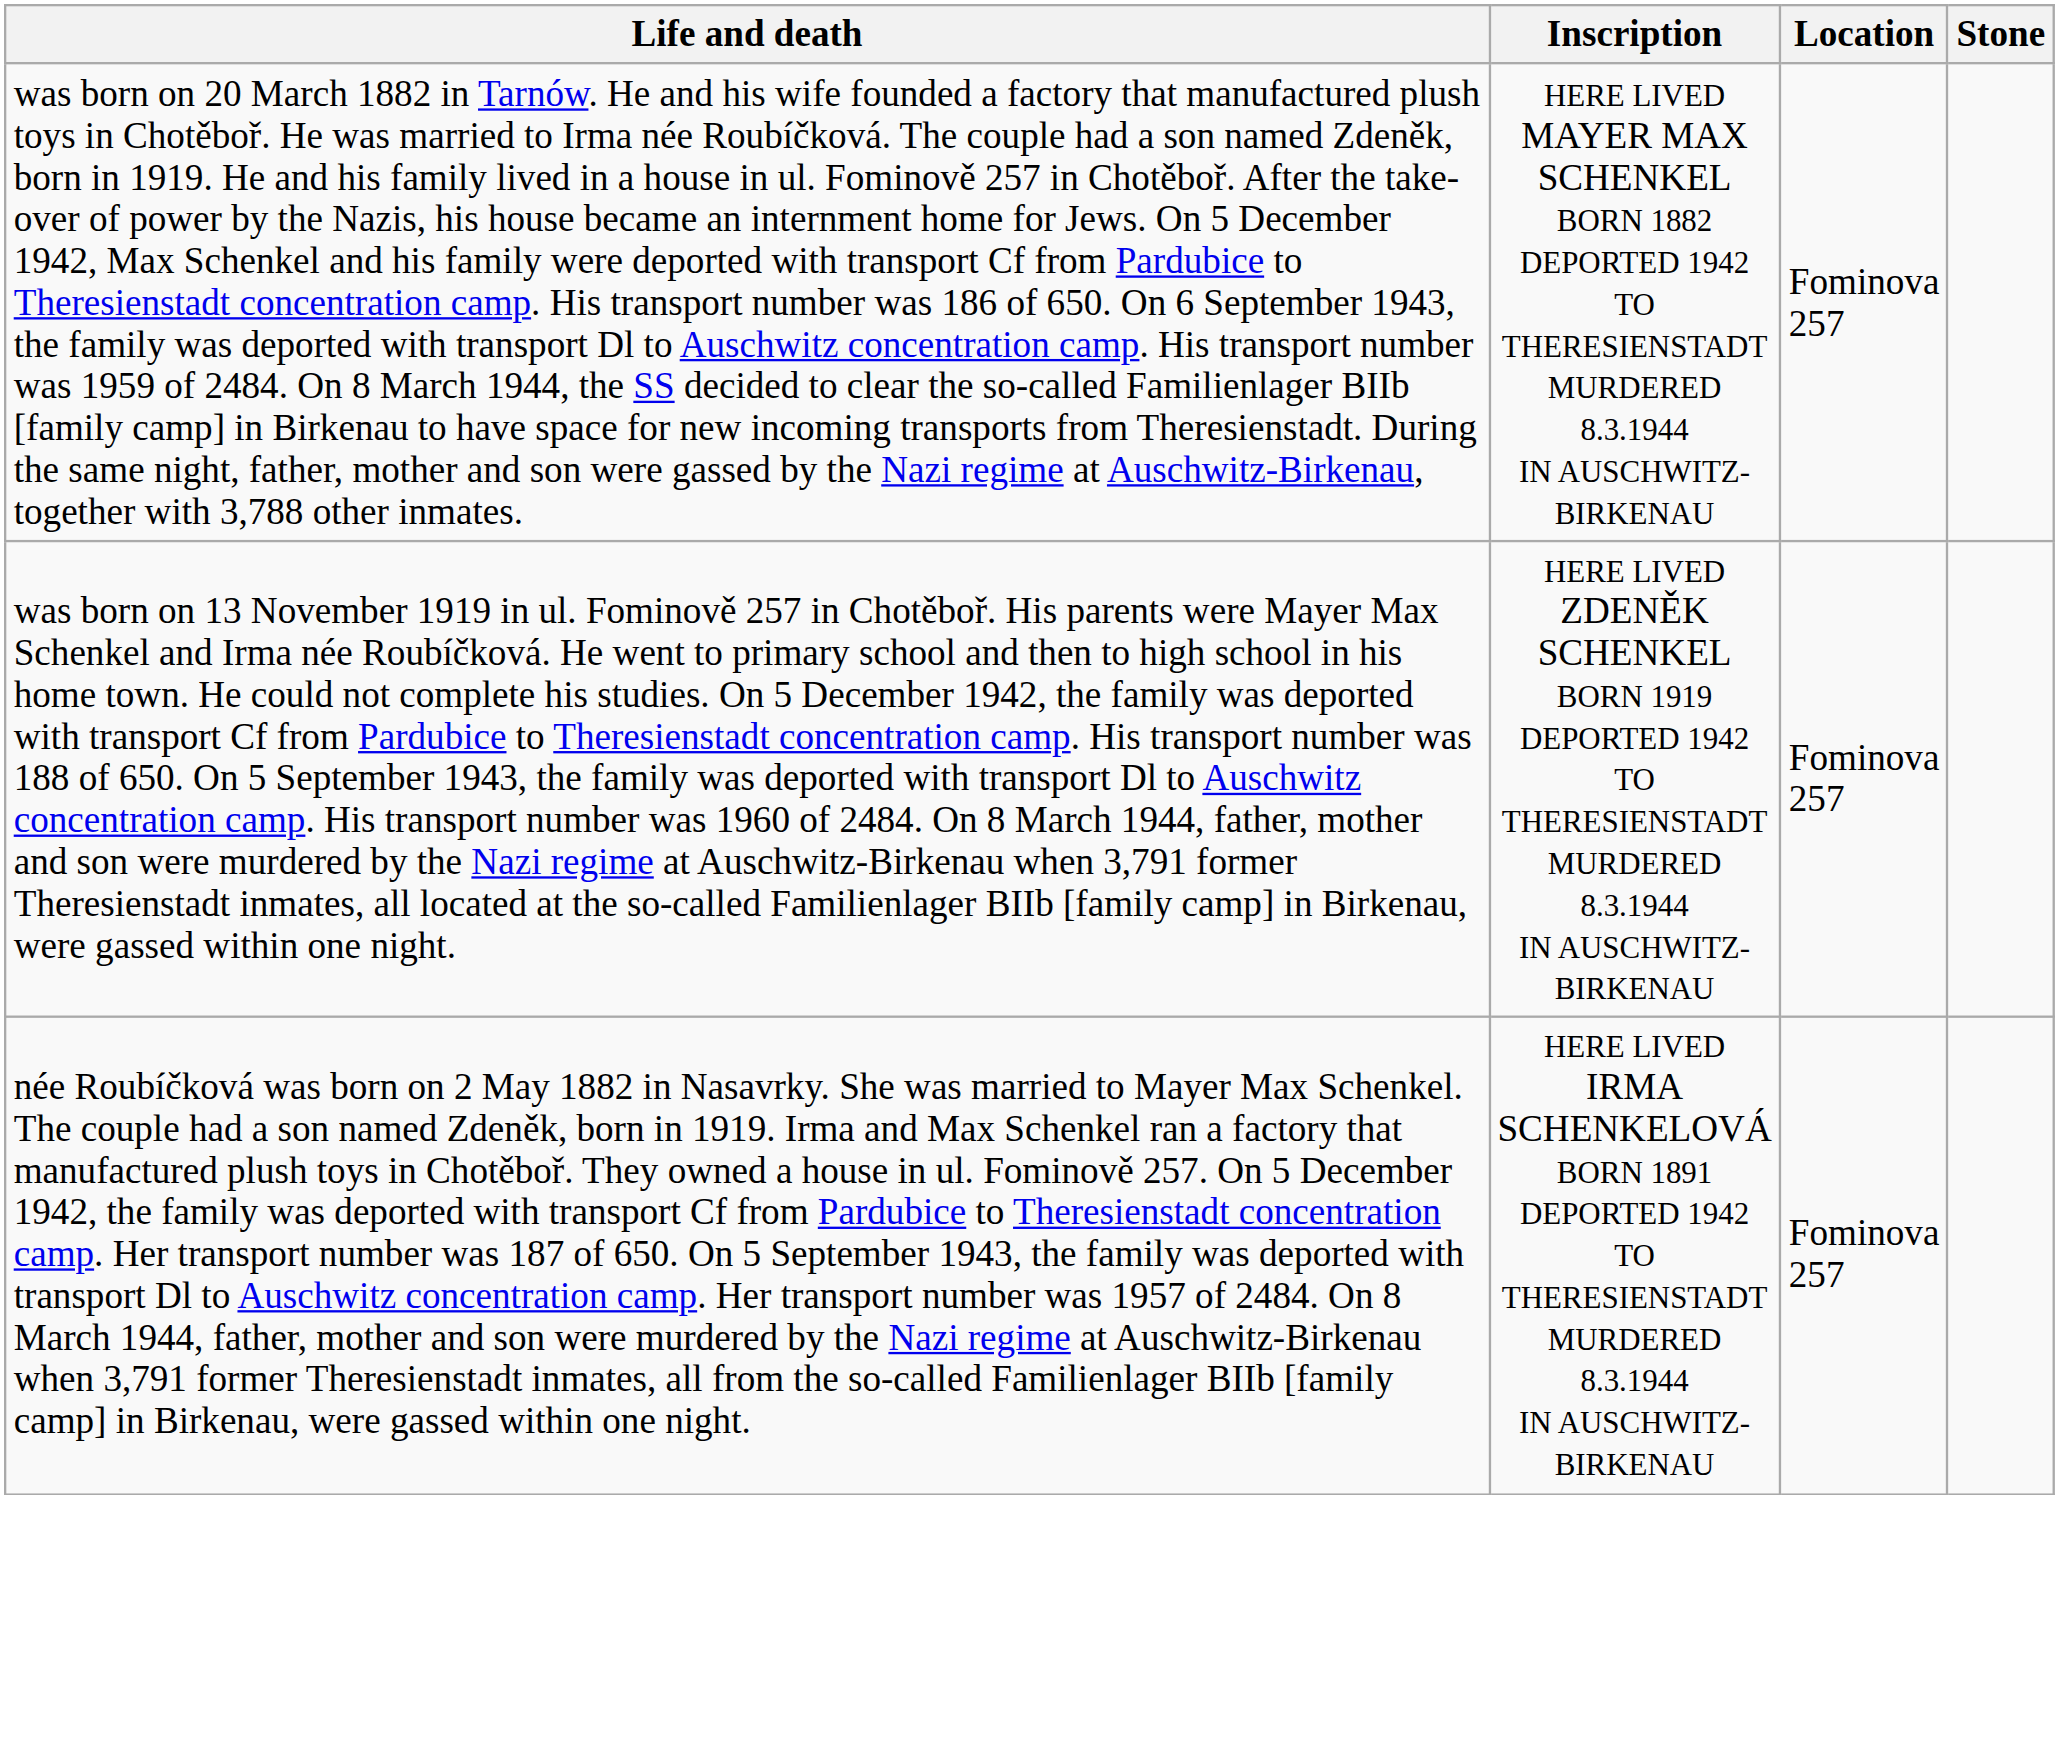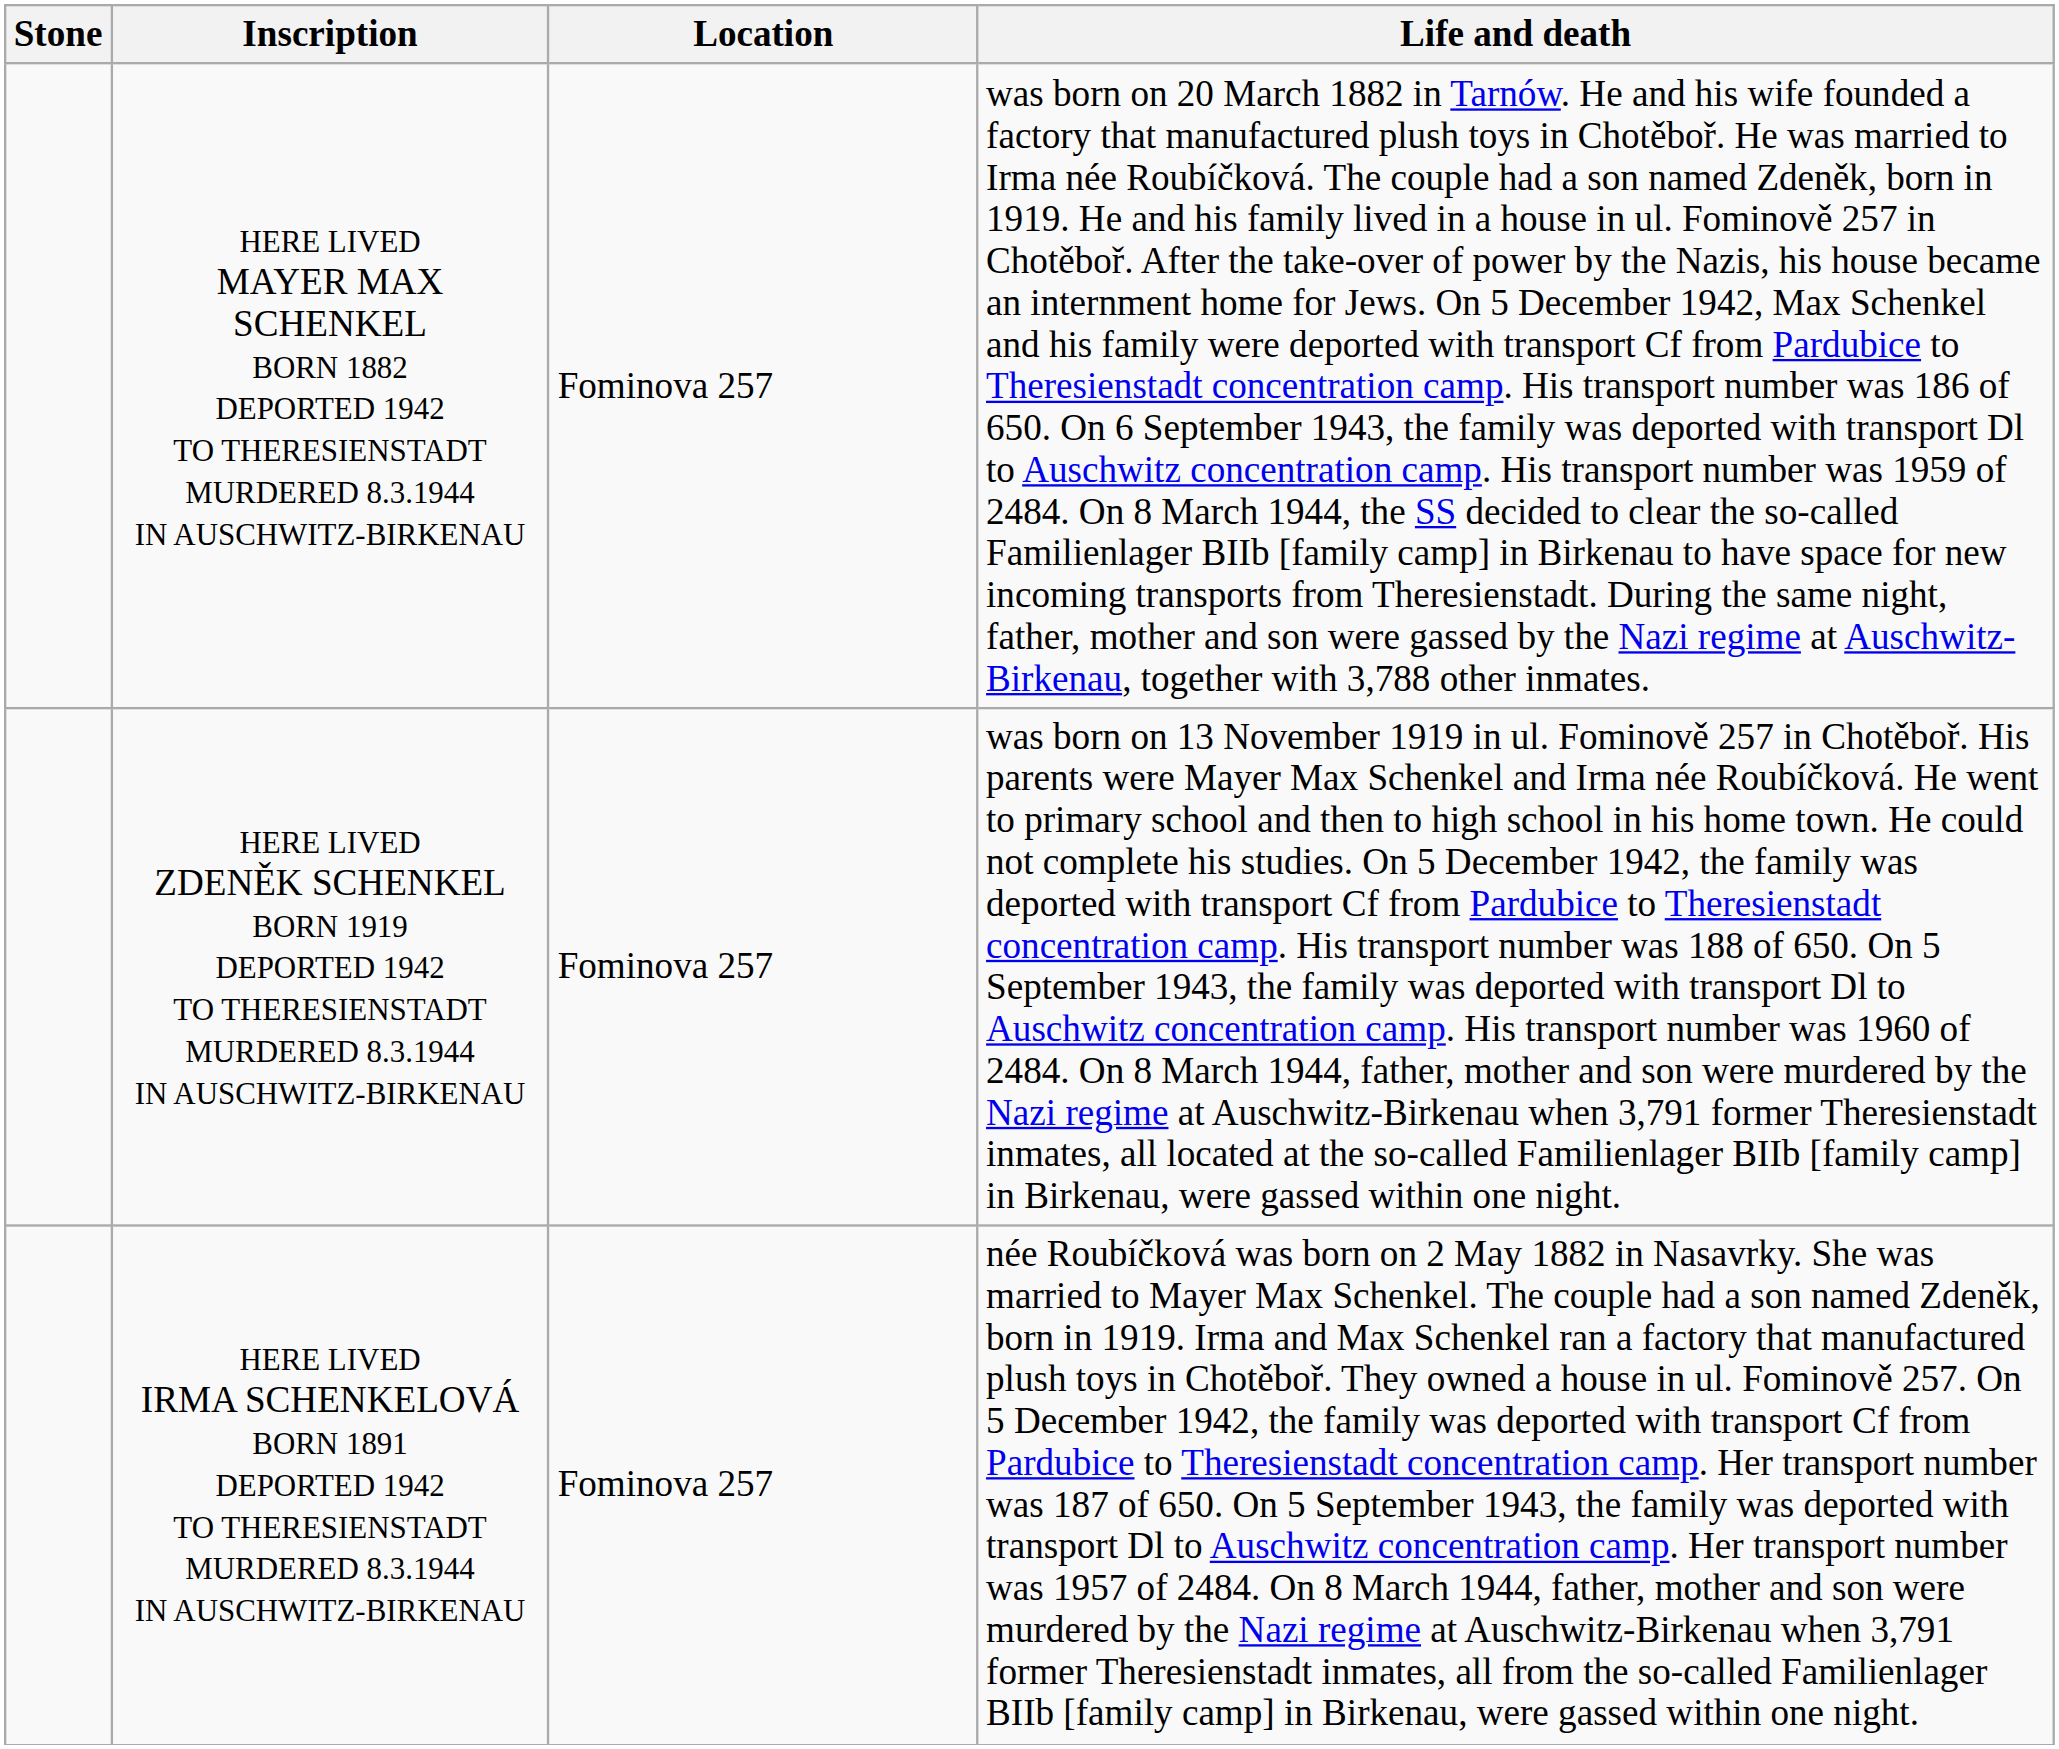columns swapped: (2001, 33) <-> (747, 33)
